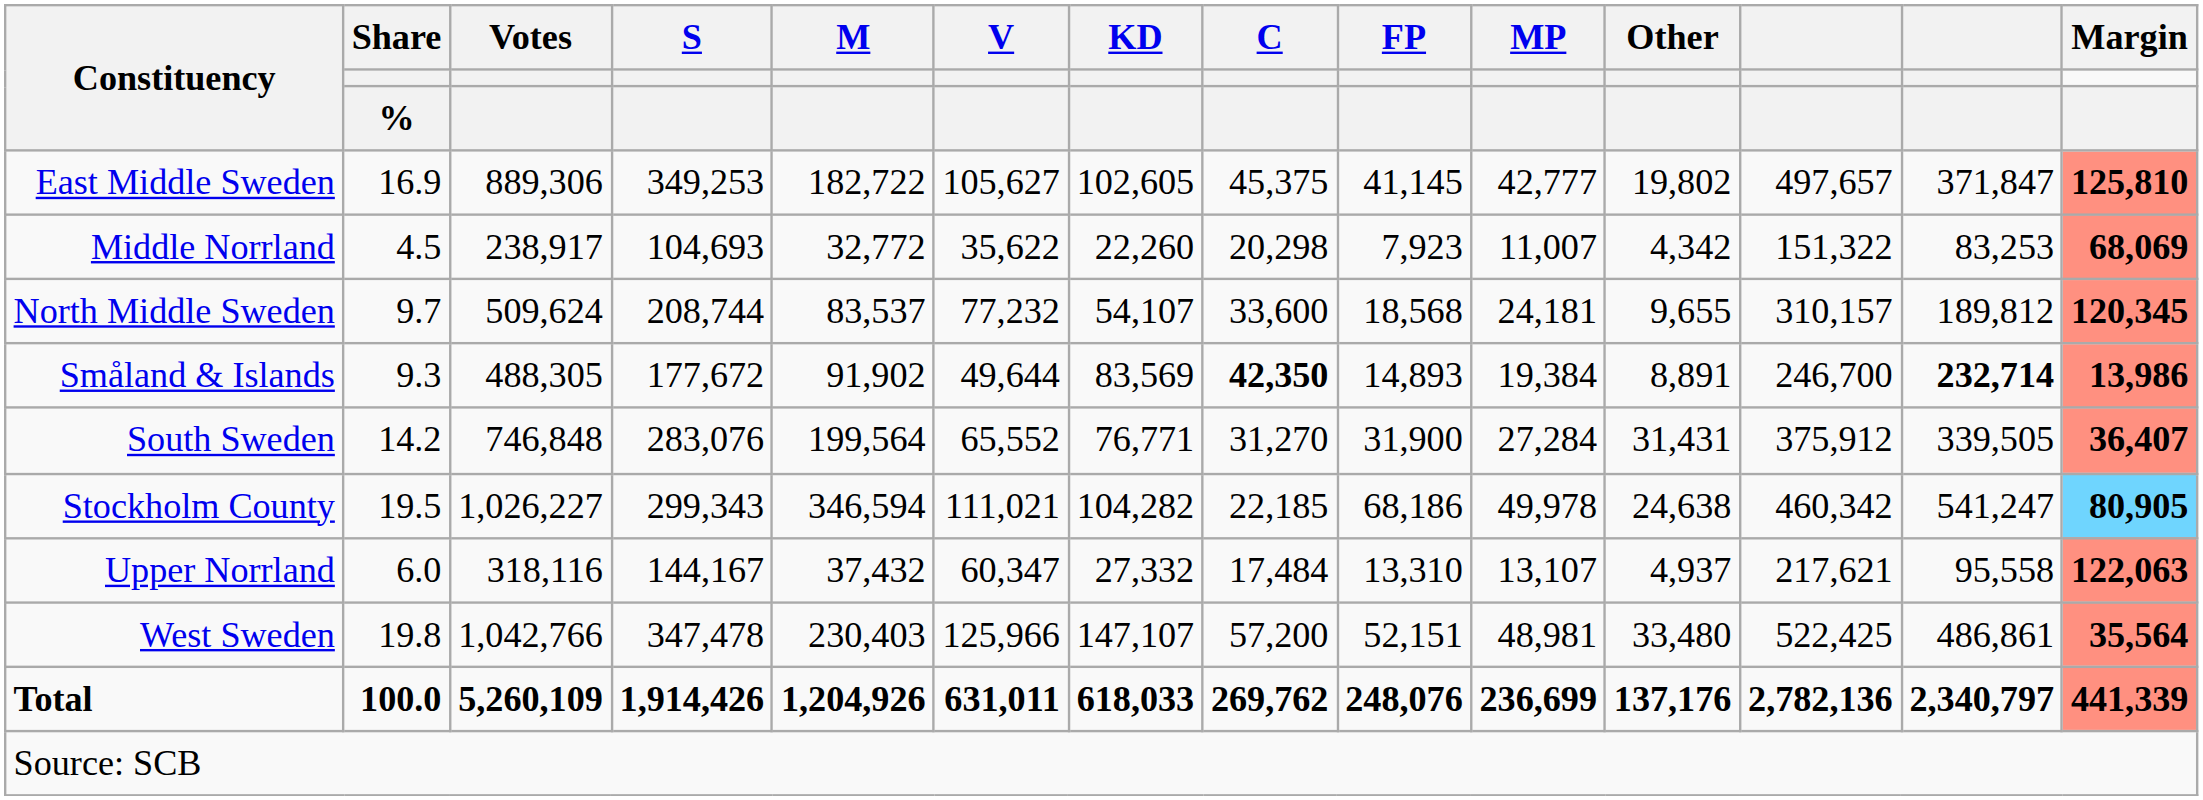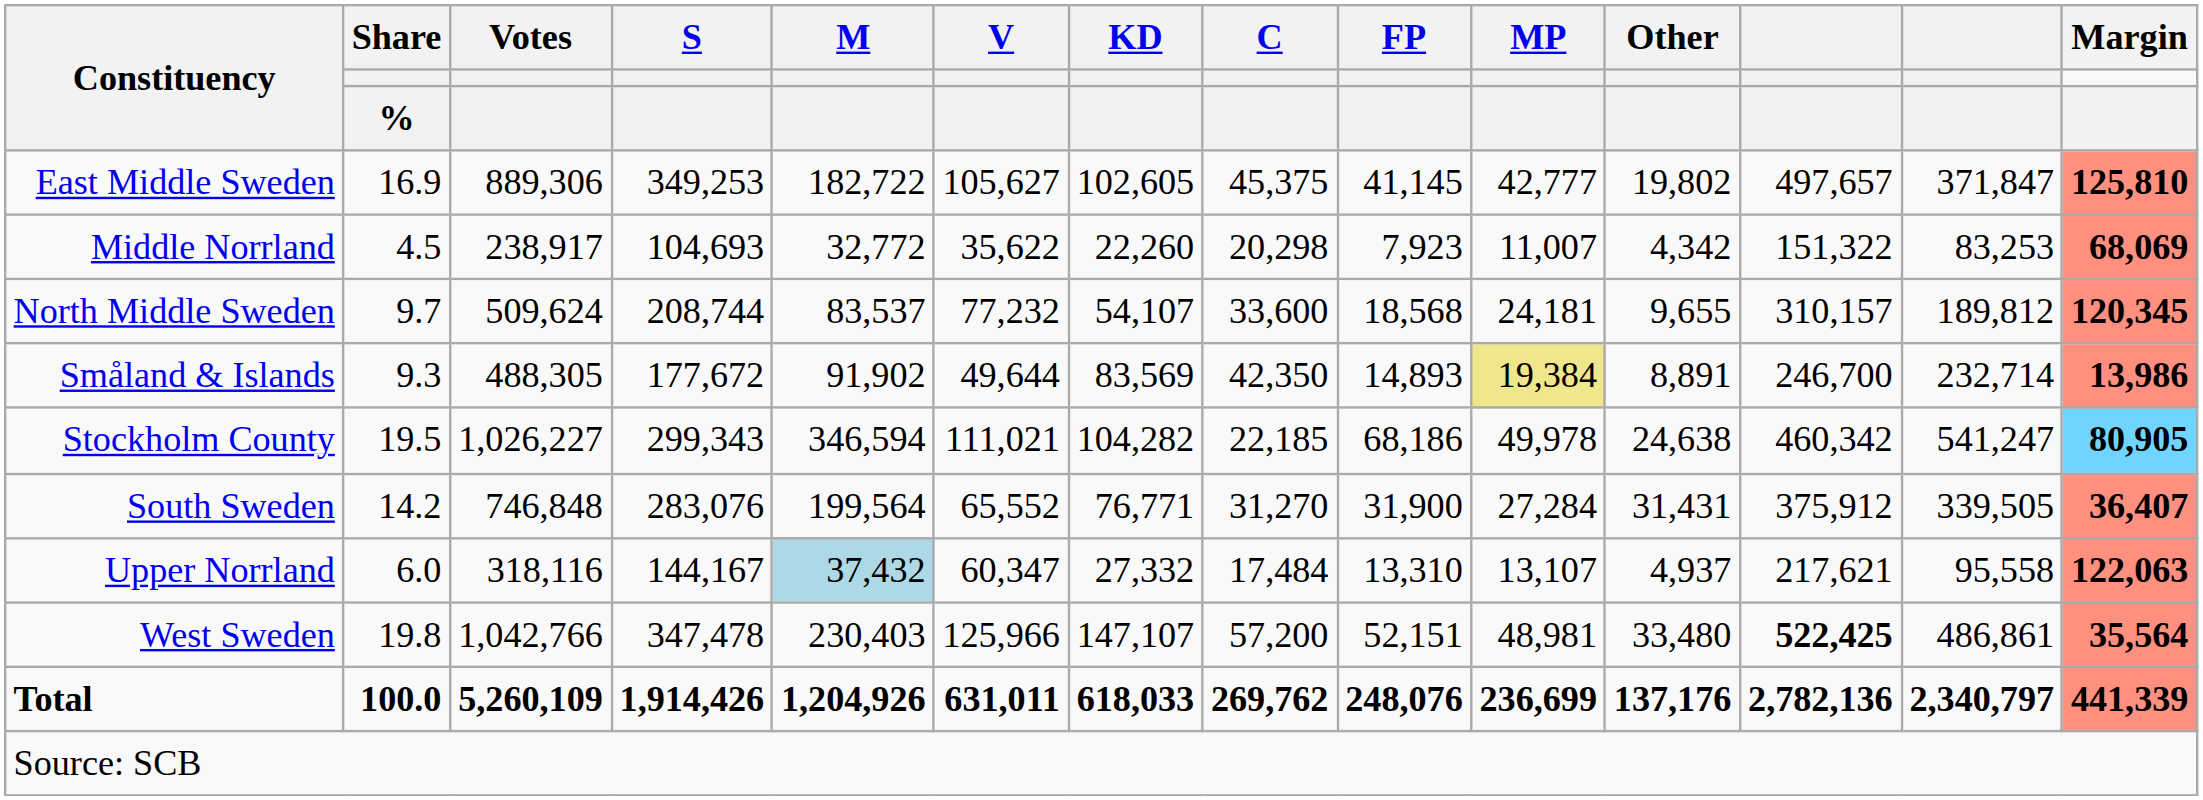(1279, 375) bold -> (1279, 375) normal
(1547, 375) no background -> (1547, 375) khaki background
(1995, 375) bold -> (1995, 375) normal
rows swapped: (231, 440) <-> (199, 504)
(876, 568) no background -> (876, 568) lightblue background
(1834, 633) normal -> (1834, 633) bold
